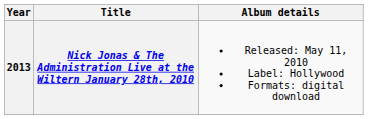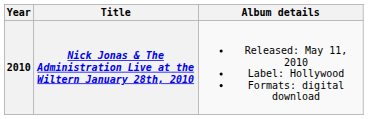(19, 68) 2013 -> (19, 68) 2010
